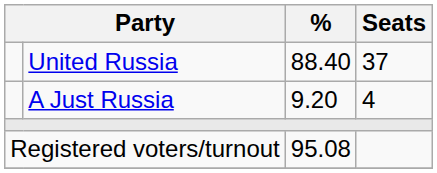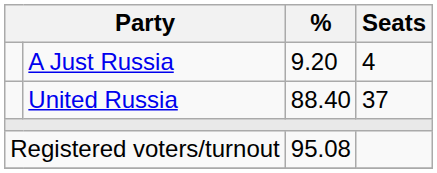rows swapped: (103, 61) <-> (101, 99)
